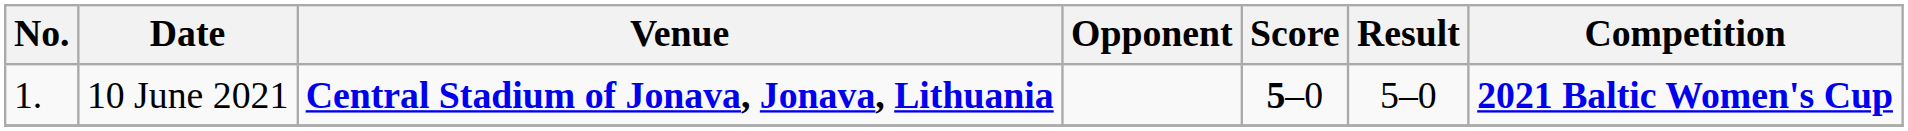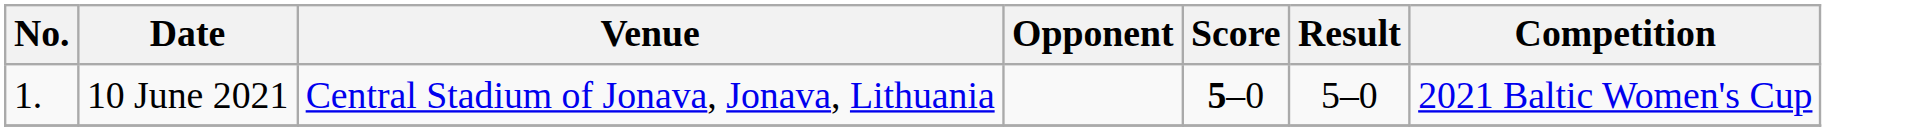(680, 94) bold -> (650, 94) normal
(1685, 94) bold -> (1615, 94) normal
